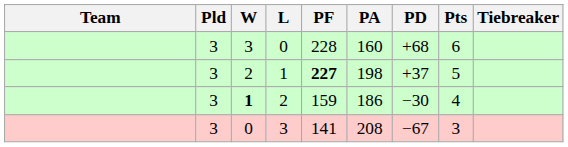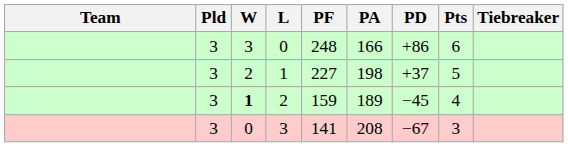(324, 45) 228 -> (324, 45) 248
(370, 45) 160 -> (370, 45) 166
(415, 45) +68 -> (415, 45) +86
(324, 73) bold -> (324, 73) normal
(370, 100) 186 -> (370, 100) 189
(415, 100) −30 -> (415, 100) −45
